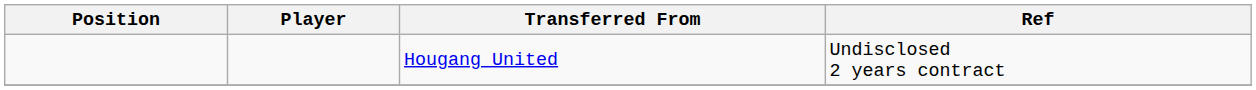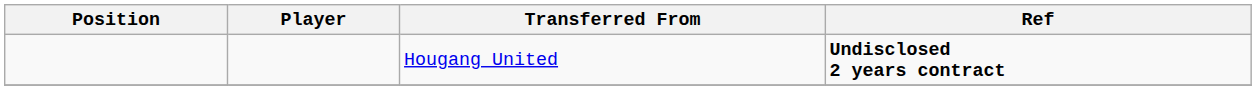(918, 60) normal -> (918, 60) bold
